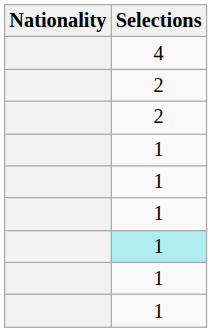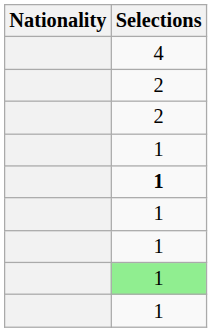(159, 181) normal -> (159, 181) bold
(159, 246) paleturquoise background -> (159, 246) no background
(159, 278) no background -> (159, 278) lightgreen background
